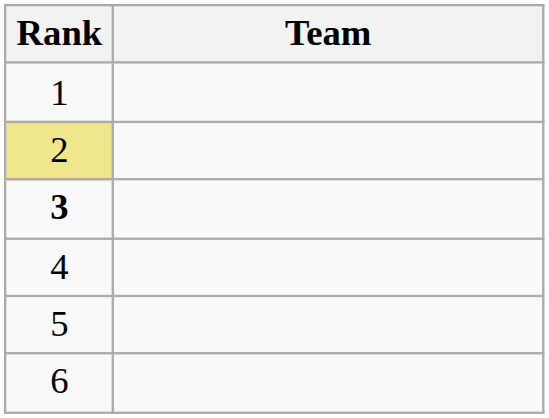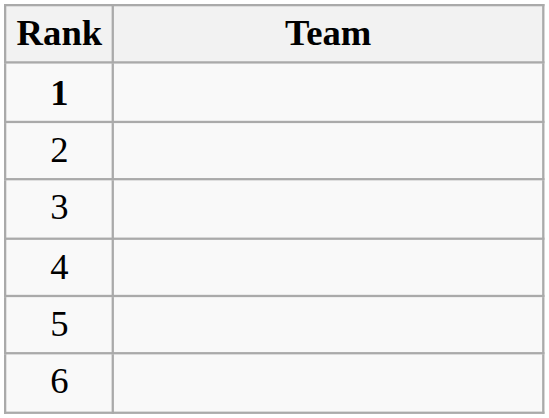(59, 91) normal -> (59, 91) bold
(59, 149) khaki background -> (59, 149) no background
(59, 207) bold -> (59, 207) normal
